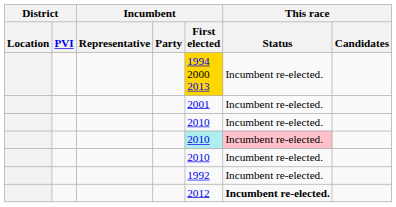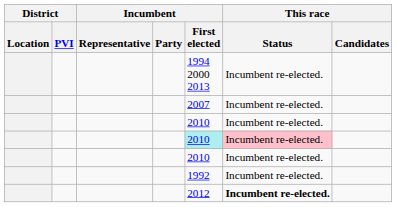(198, 74) gold background -> (198, 74) no background
(198, 104) 2001 -> (198, 104) 2007
